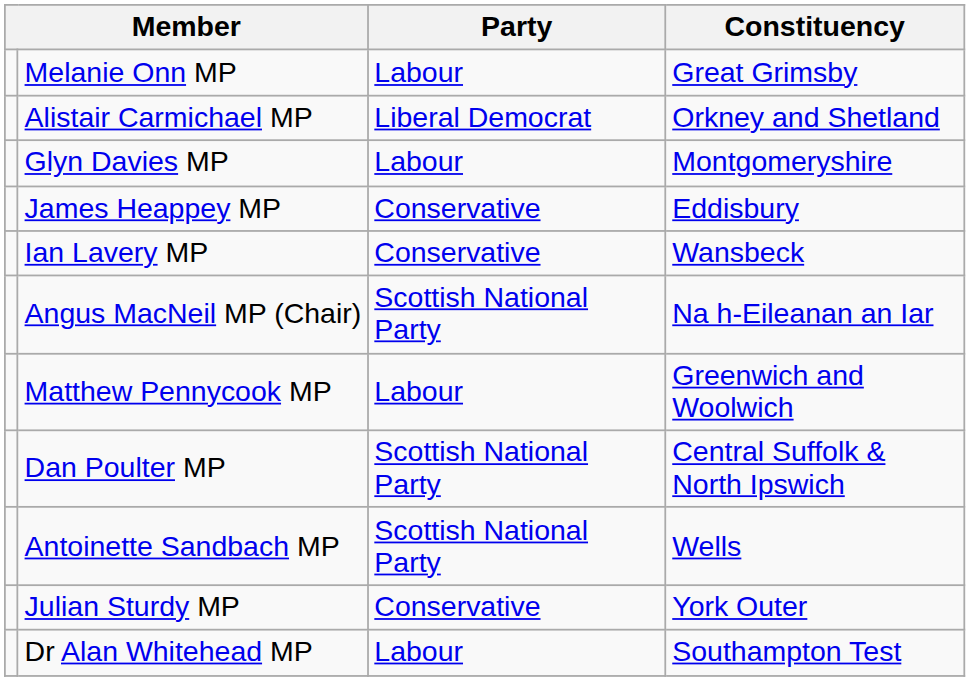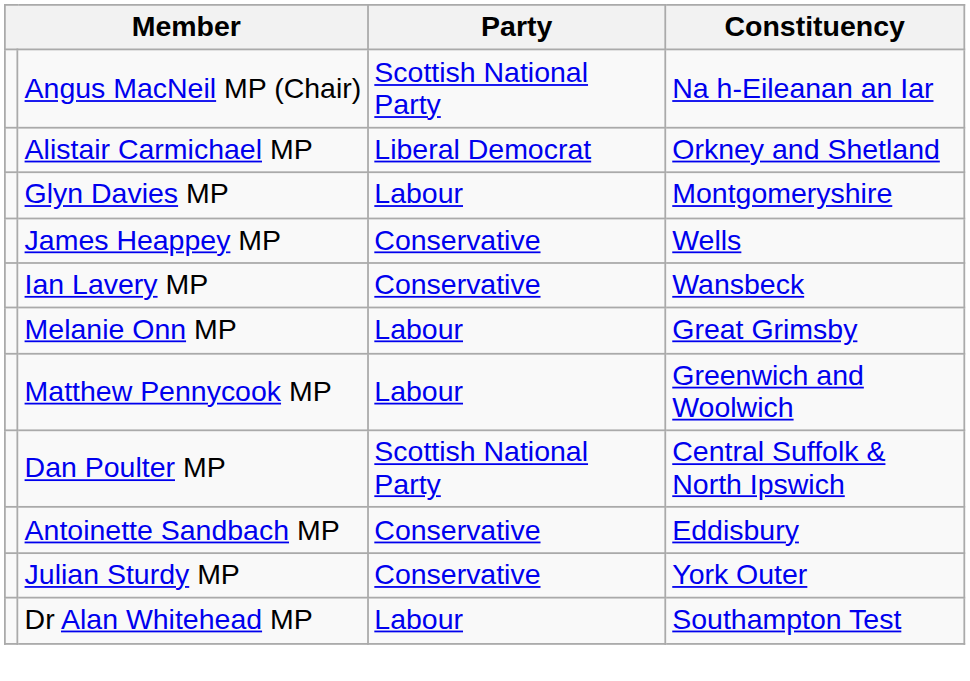rows swapped: (193, 314) <-> (131, 72)
(736, 207) Eddisbury -> (707, 239) Wells
(481, 545) Scottish National Party -> (457, 529) Conservative
(707, 545) Wells -> (736, 529) Eddisbury
